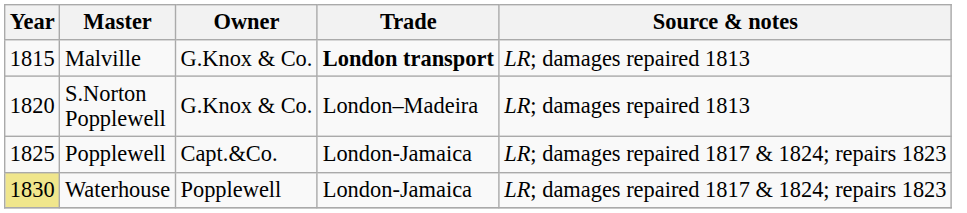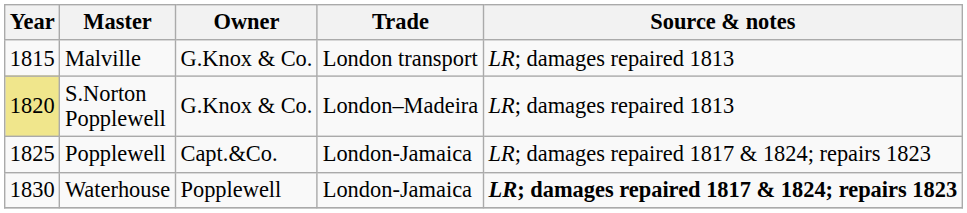(408, 57) bold -> (400, 57) normal
(32, 105) no background -> (32, 105) khaki background
(32, 189) khaki background -> (32, 189) no background
(725, 189) normal -> (723, 189) bold
